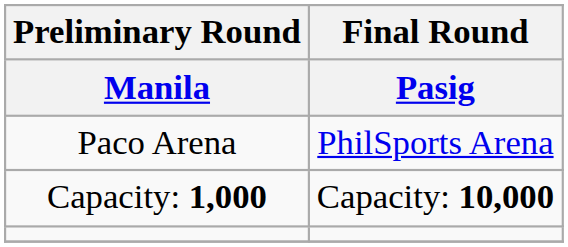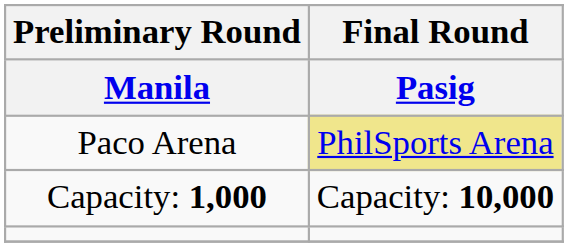(435, 142) no background -> (435, 142) khaki background
